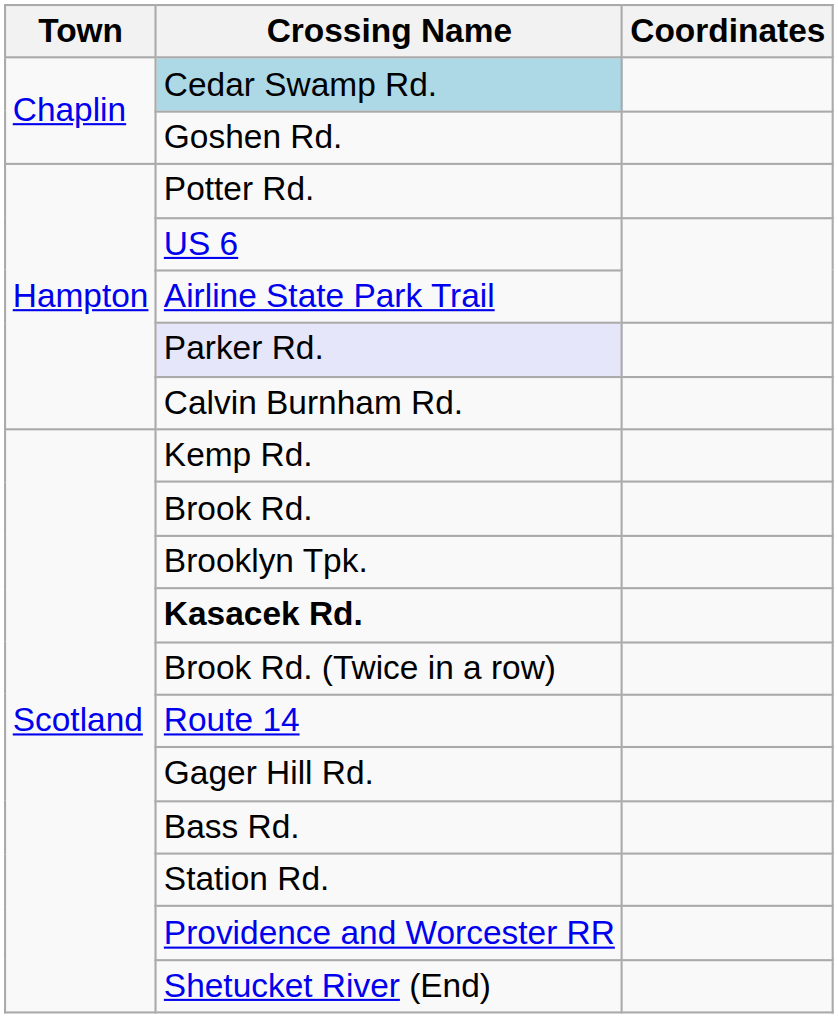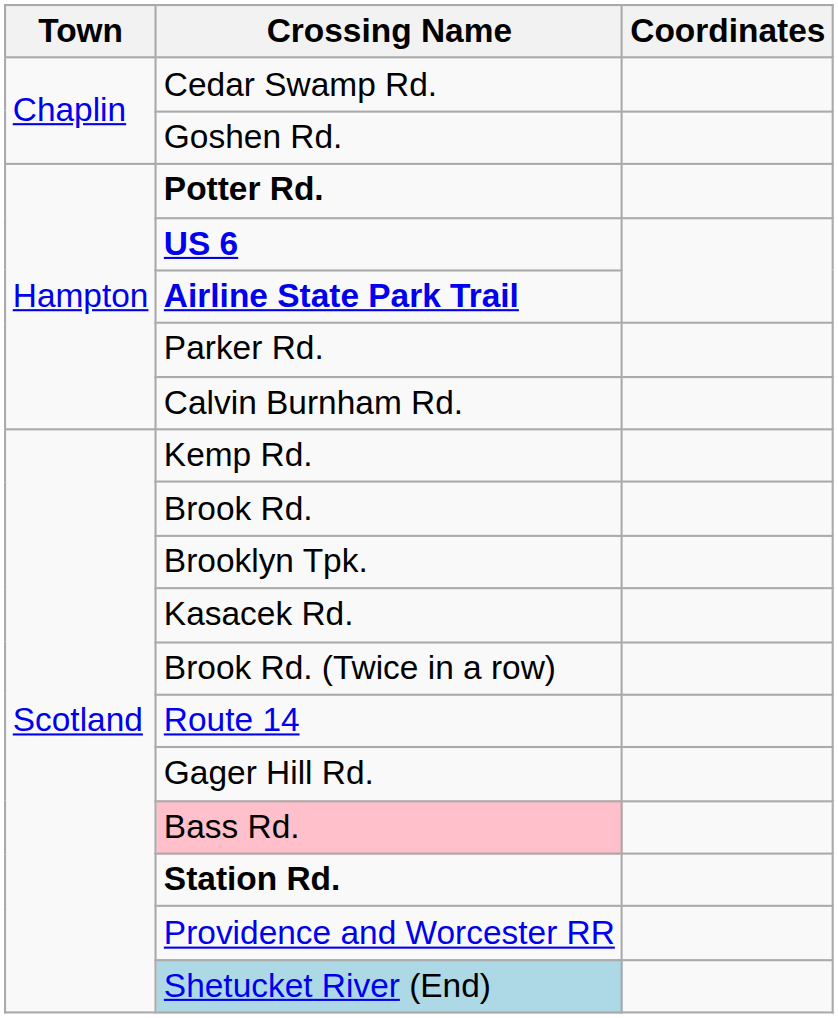(300, 84) lightblue background -> (300, 84) no background
(239, 190) normal -> (244, 190) bold
(201, 243) normal -> (201, 243) bold
(329, 296) normal -> (341, 296) bold
(244, 349) lavender background -> (244, 349) no background
(263, 614) bold -> (259, 614) normal
(232, 826) no background -> (232, 826) pink background
(247, 879) normal -> (252, 879) bold
(327, 985) no background -> (327, 985) lightblue background
